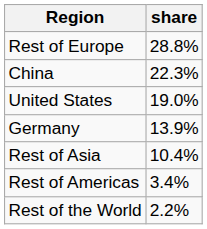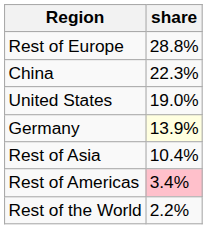(174, 127) no background -> (174, 127) lightyellow background
(169, 182) no background -> (169, 182) pink background
